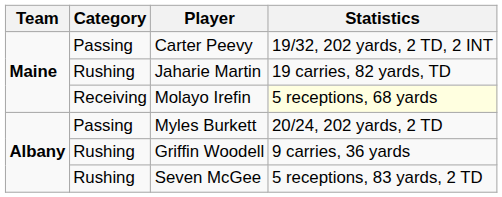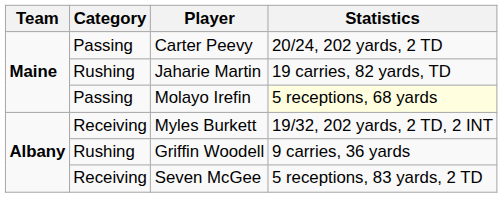(382, 45) 19/32, 202 yards, 2 TD, 2 INT -> (357, 45) 20/24, 202 yards, 2 TD
(110, 98) Receiving -> (103, 98) Passing
(103, 125) Passing -> (110, 125) Receiving
(357, 125) 20/24, 202 yards, 2 TD -> (382, 125) 19/32, 202 yards, 2 TD, 2 INT
(104, 178) Rushing -> (110, 178) Receiving
